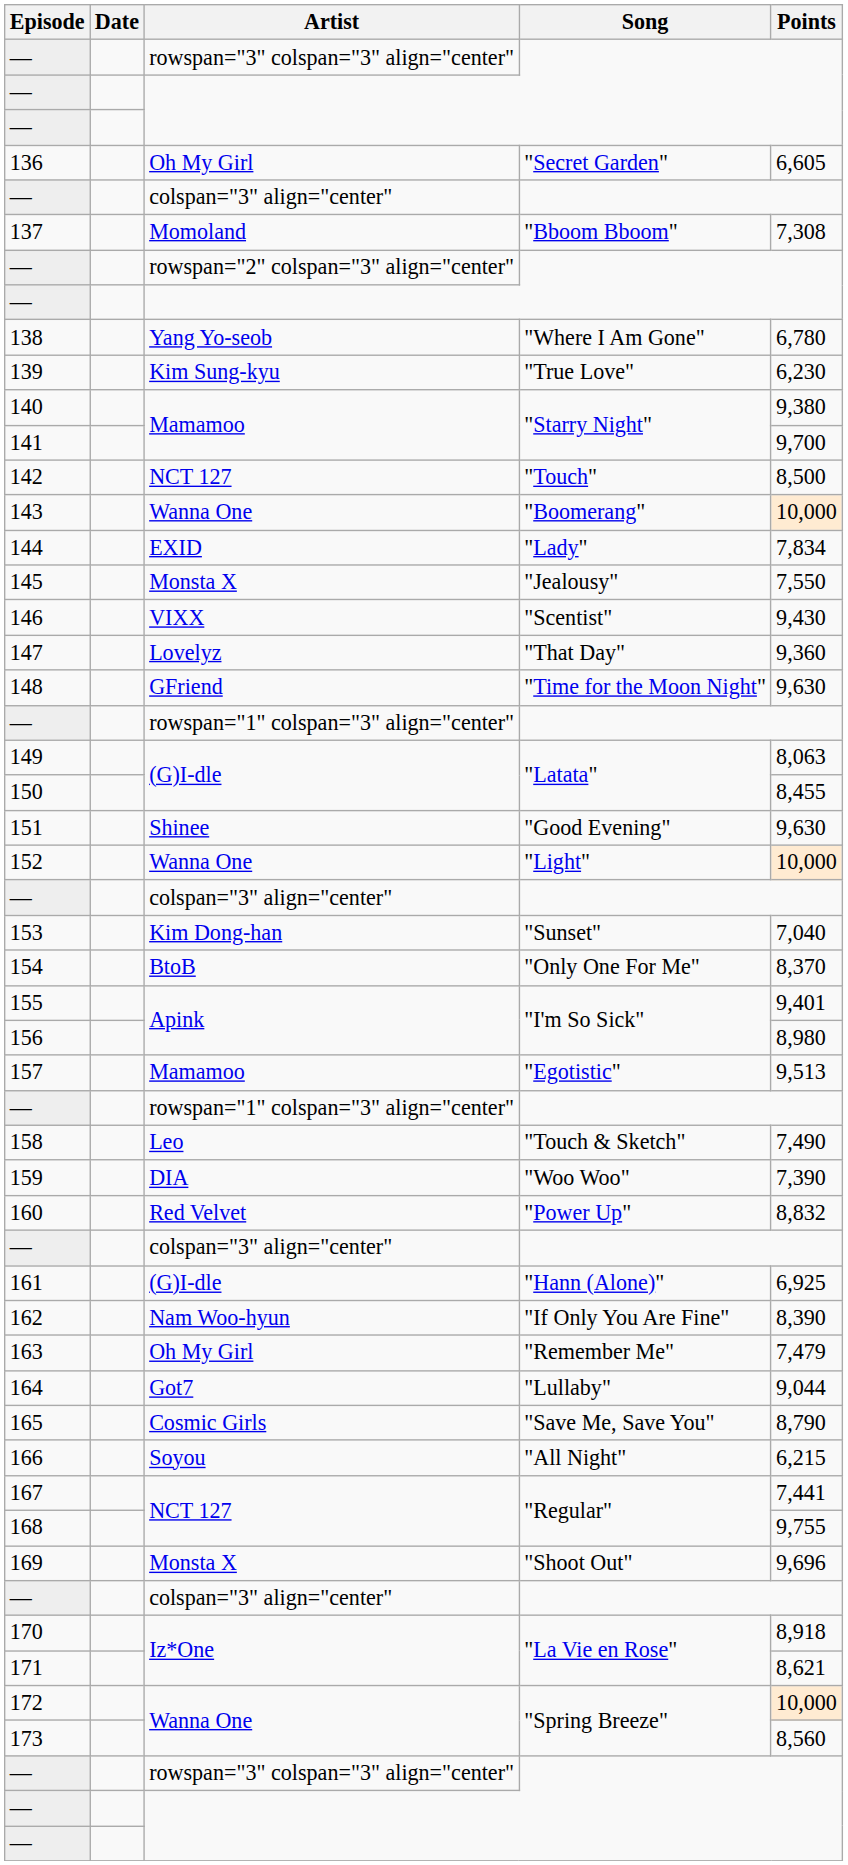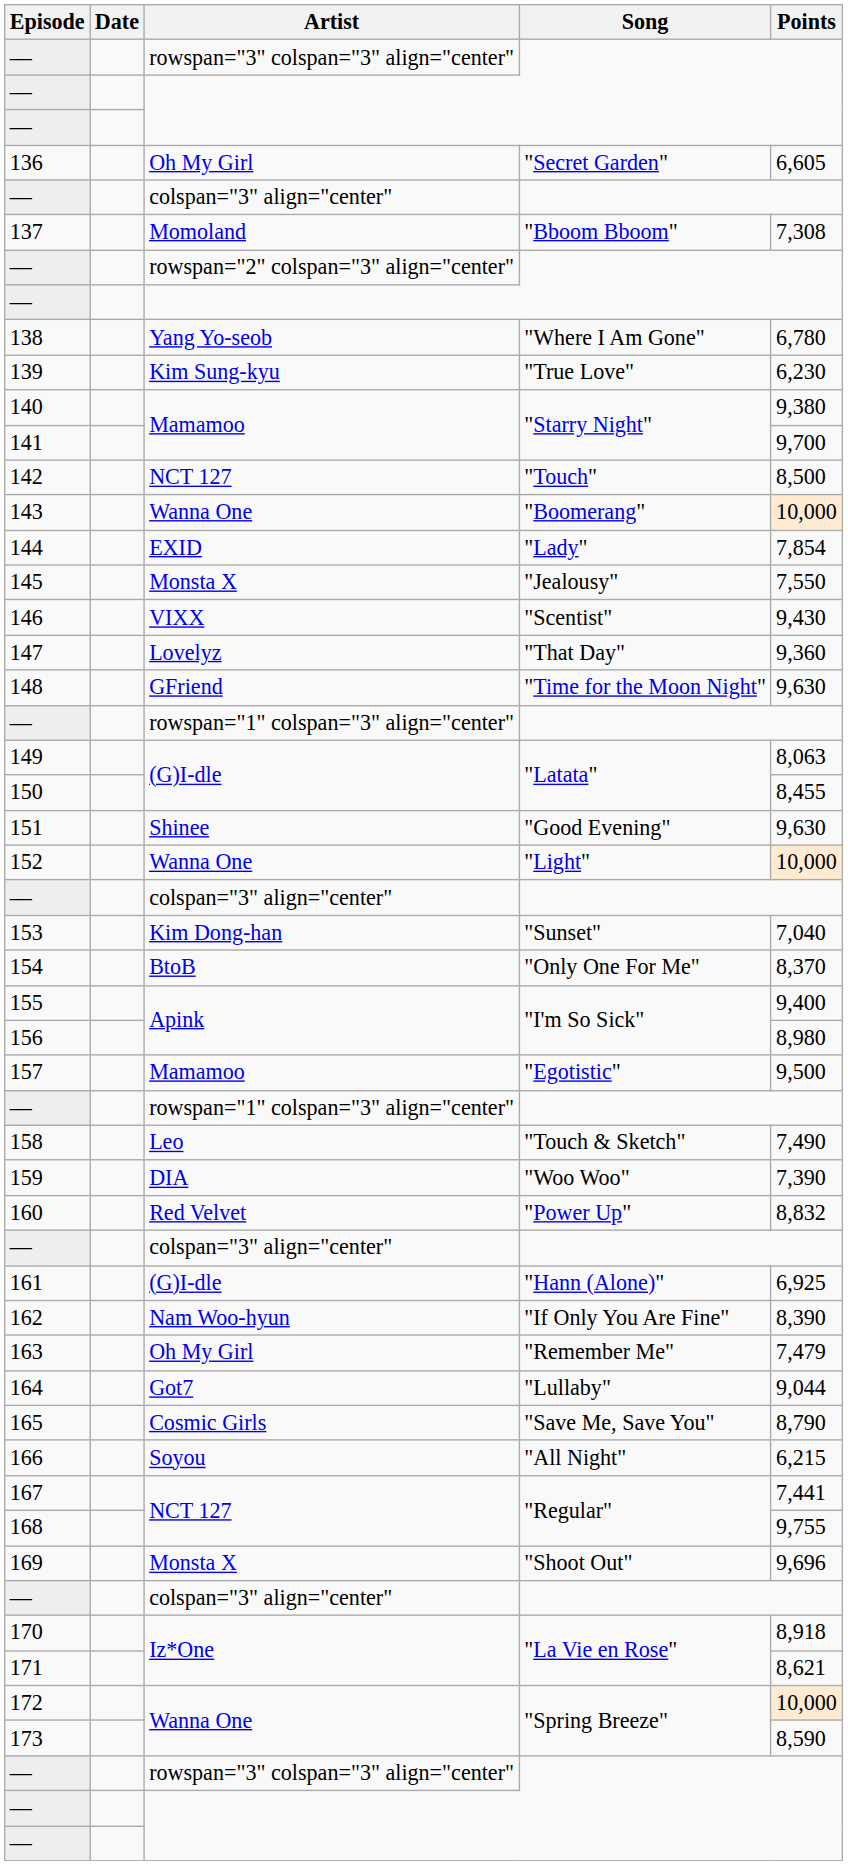(801, 547) 7,834 -> (801, 547) 7,854
(801, 1002) 9,401 -> (801, 1002) 9,400
(801, 1072) 9,513 -> (801, 1072) 9,500
(801, 1737) 8,560 -> (801, 1737) 8,590
